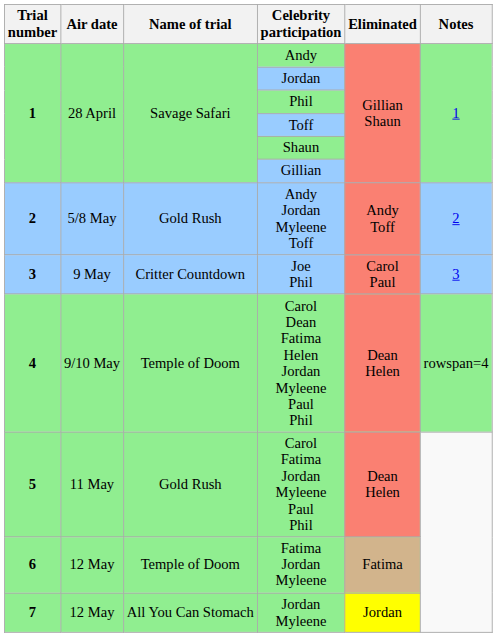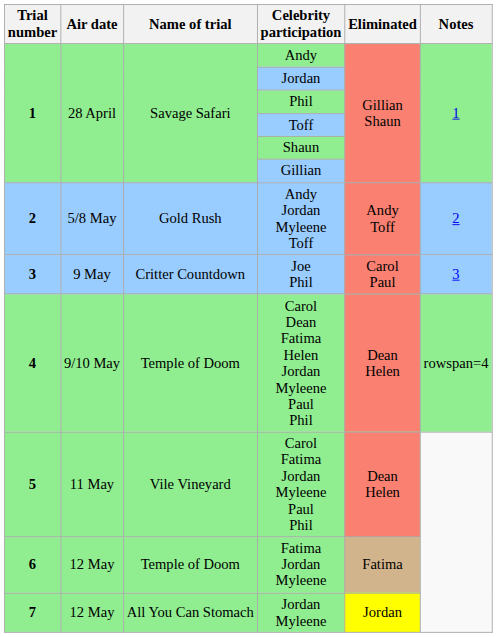(190, 484) Gold Rush -> (190, 484) Vile Vineyard
